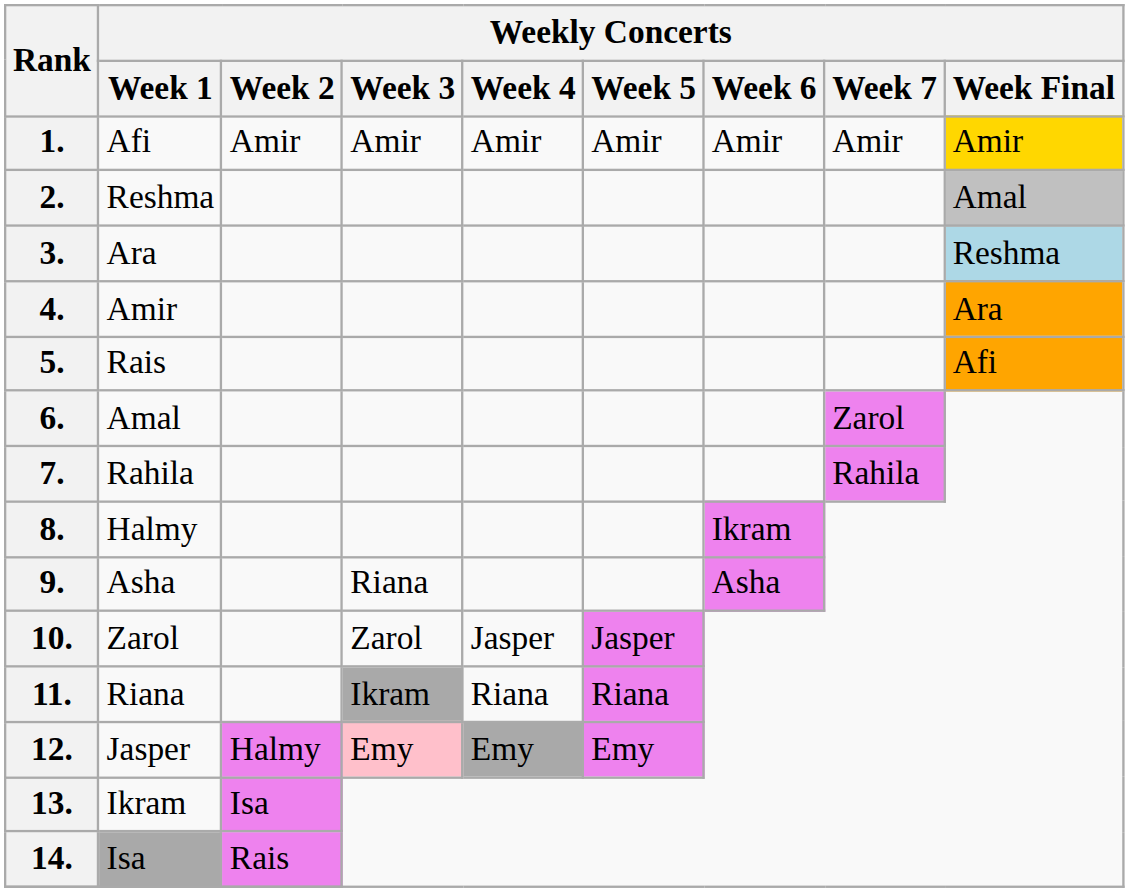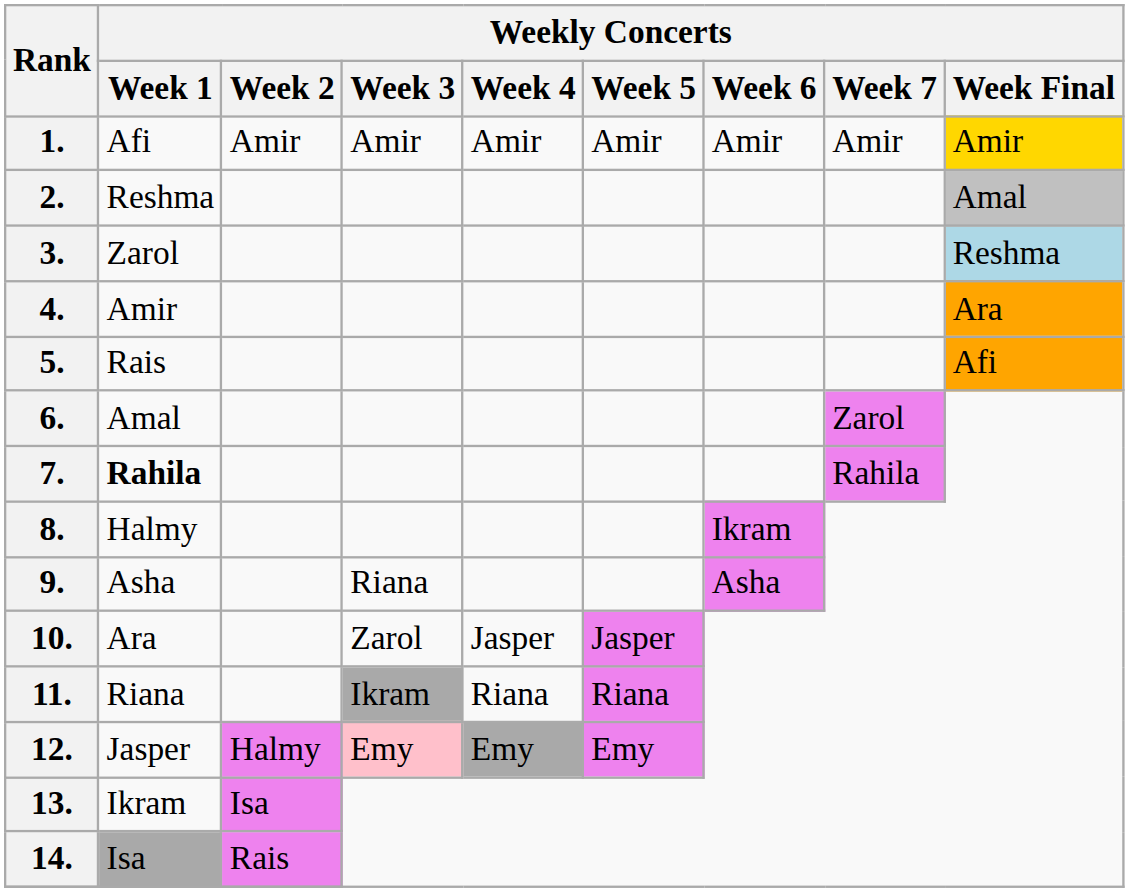(132, 252) Ara -> (143, 252) Zarol
(150, 473) normal -> (154, 473) bold
(143, 638) Zarol -> (132, 638) Ara
